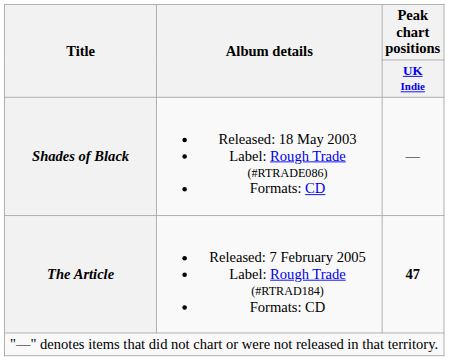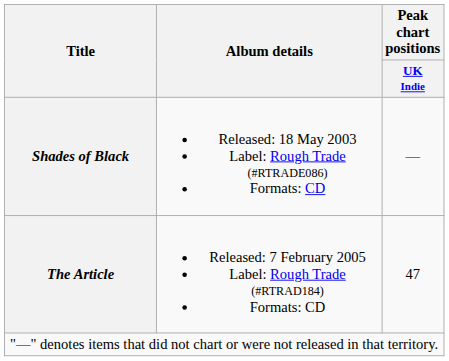(413, 274) bold -> (413, 274) normal
